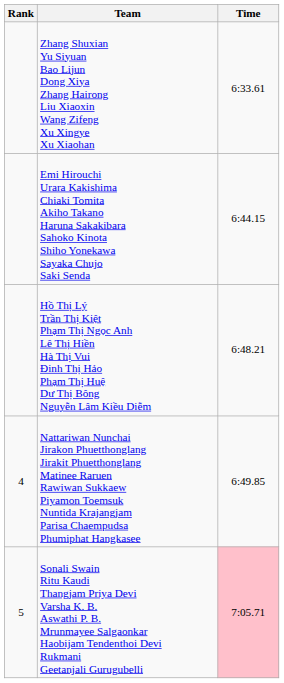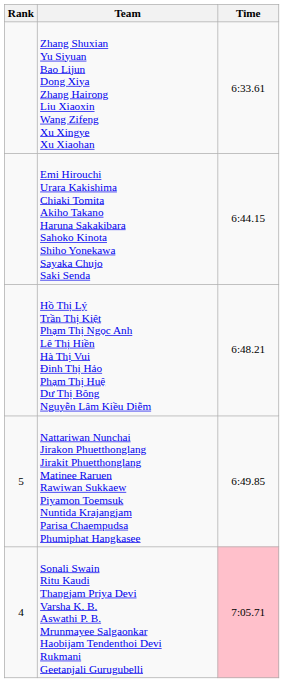(21, 481) 4 -> (21, 481) 5
(21, 612) 5 -> (21, 612) 4
